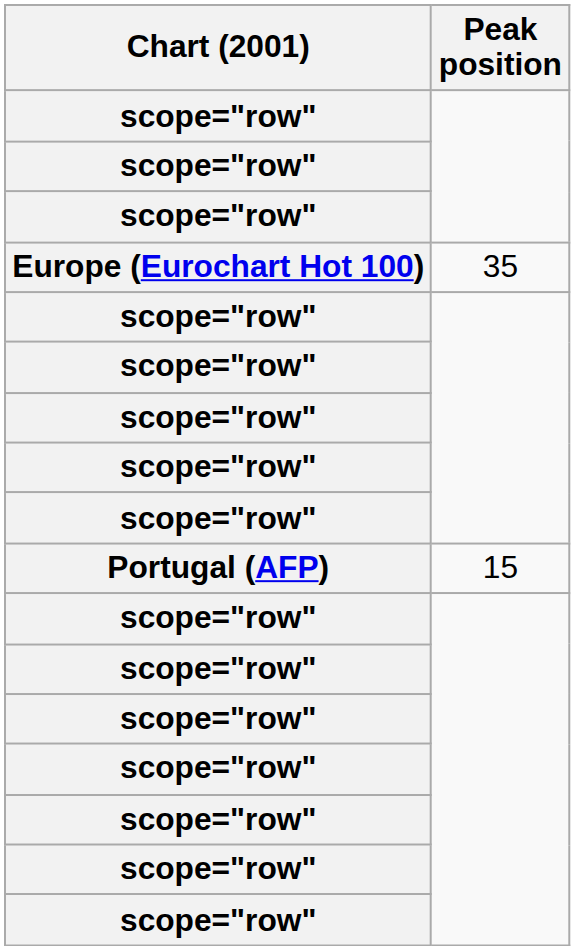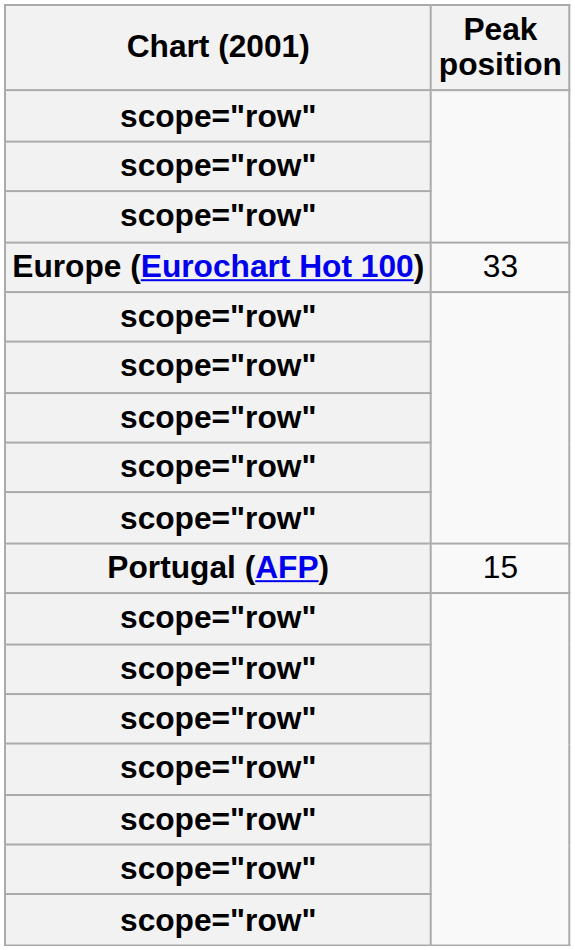(500, 266) 35 -> (500, 266) 33
